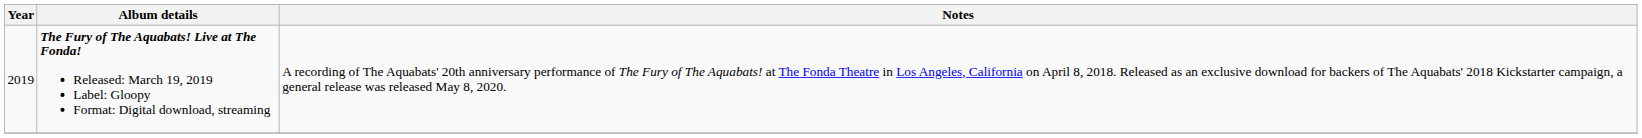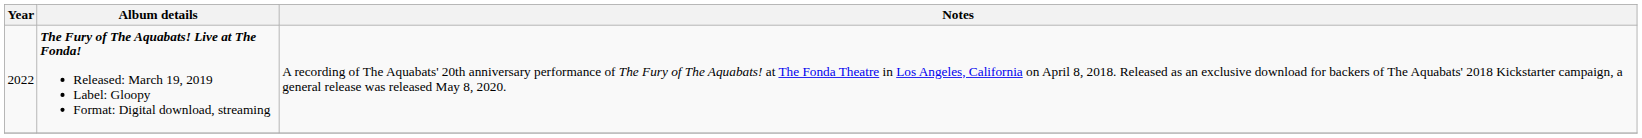(21, 79) 2019 -> (21, 79) 2022
